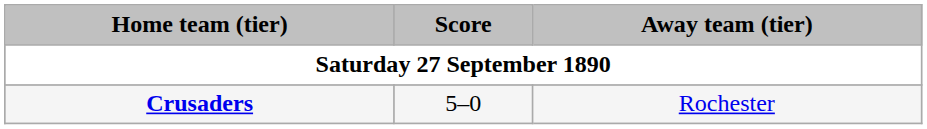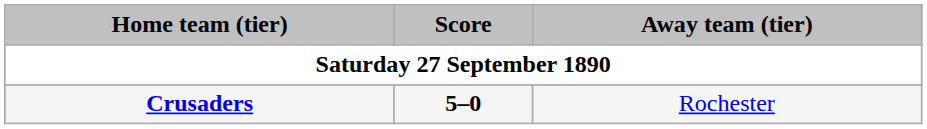(463, 104) normal -> (463, 104) bold
